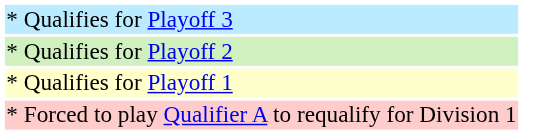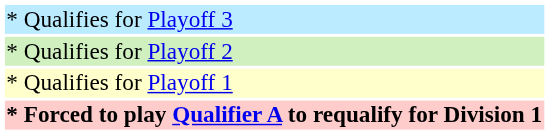(262, 114) normal -> (274, 114) bold
